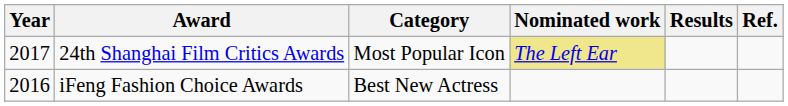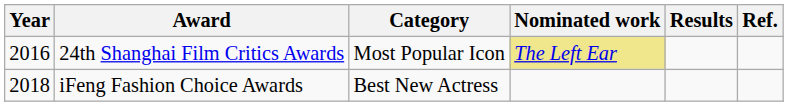(30, 52) 2017 -> (30, 52) 2016
(30, 85) 2016 -> (30, 85) 2018
